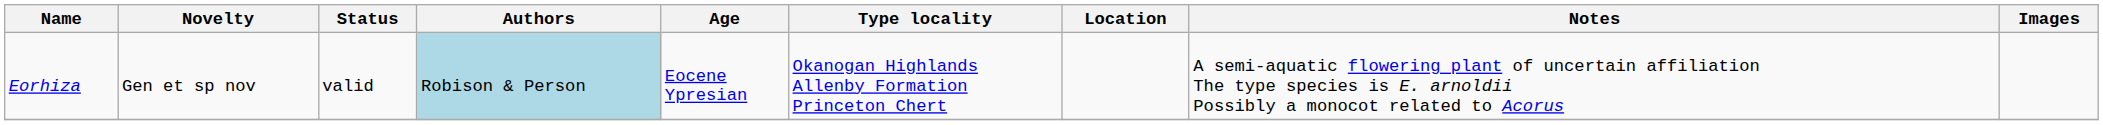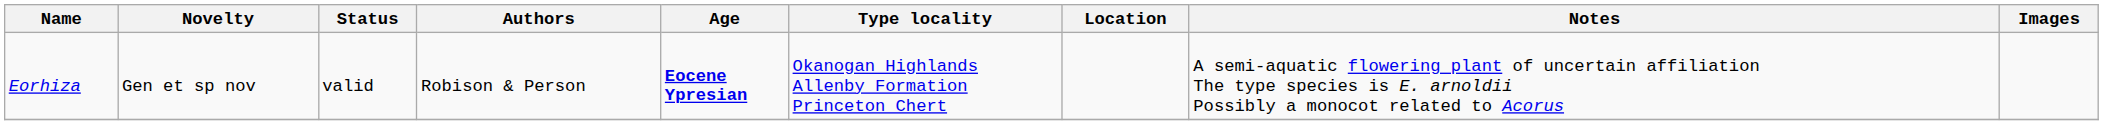(503, 86) lightblue background -> (503, 86) no background
(706, 86) normal -> (706, 86) bold
